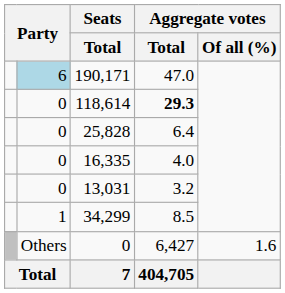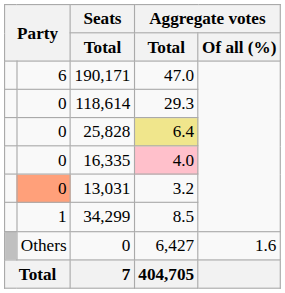(62, 75) lightblue background -> (62, 75) no background
(179, 103) bold -> (179, 103) normal
(183, 132) no background -> (183, 132) khaki background
(183, 160) no background -> (183, 160) pink background
(62, 188) no background -> (62, 188) lightsalmon background
